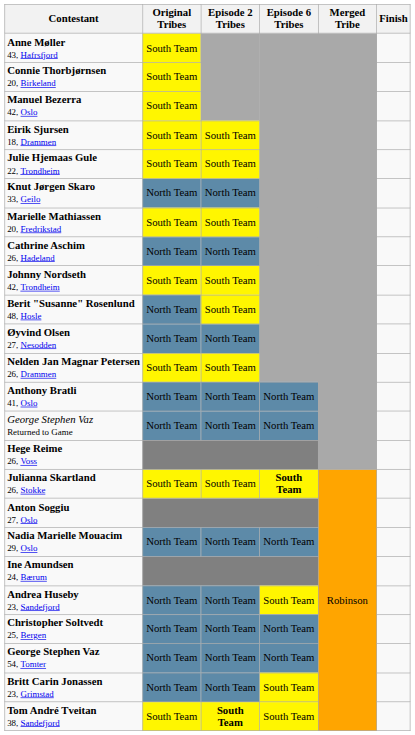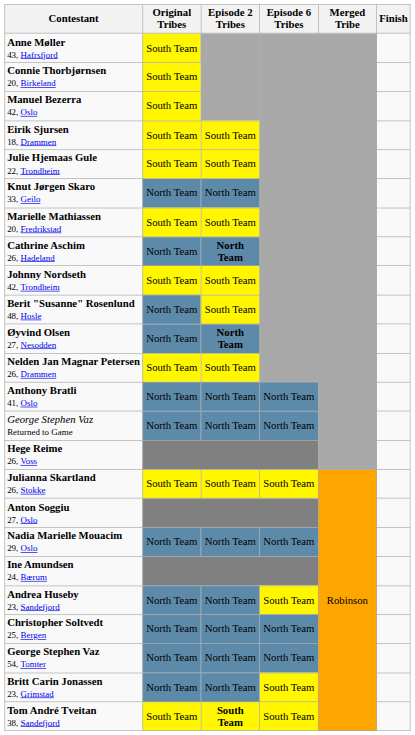(230, 251) normal -> (230, 251) bold
(230, 338) normal -> (230, 338) bold
(289, 484) bold -> (289, 484) normal
